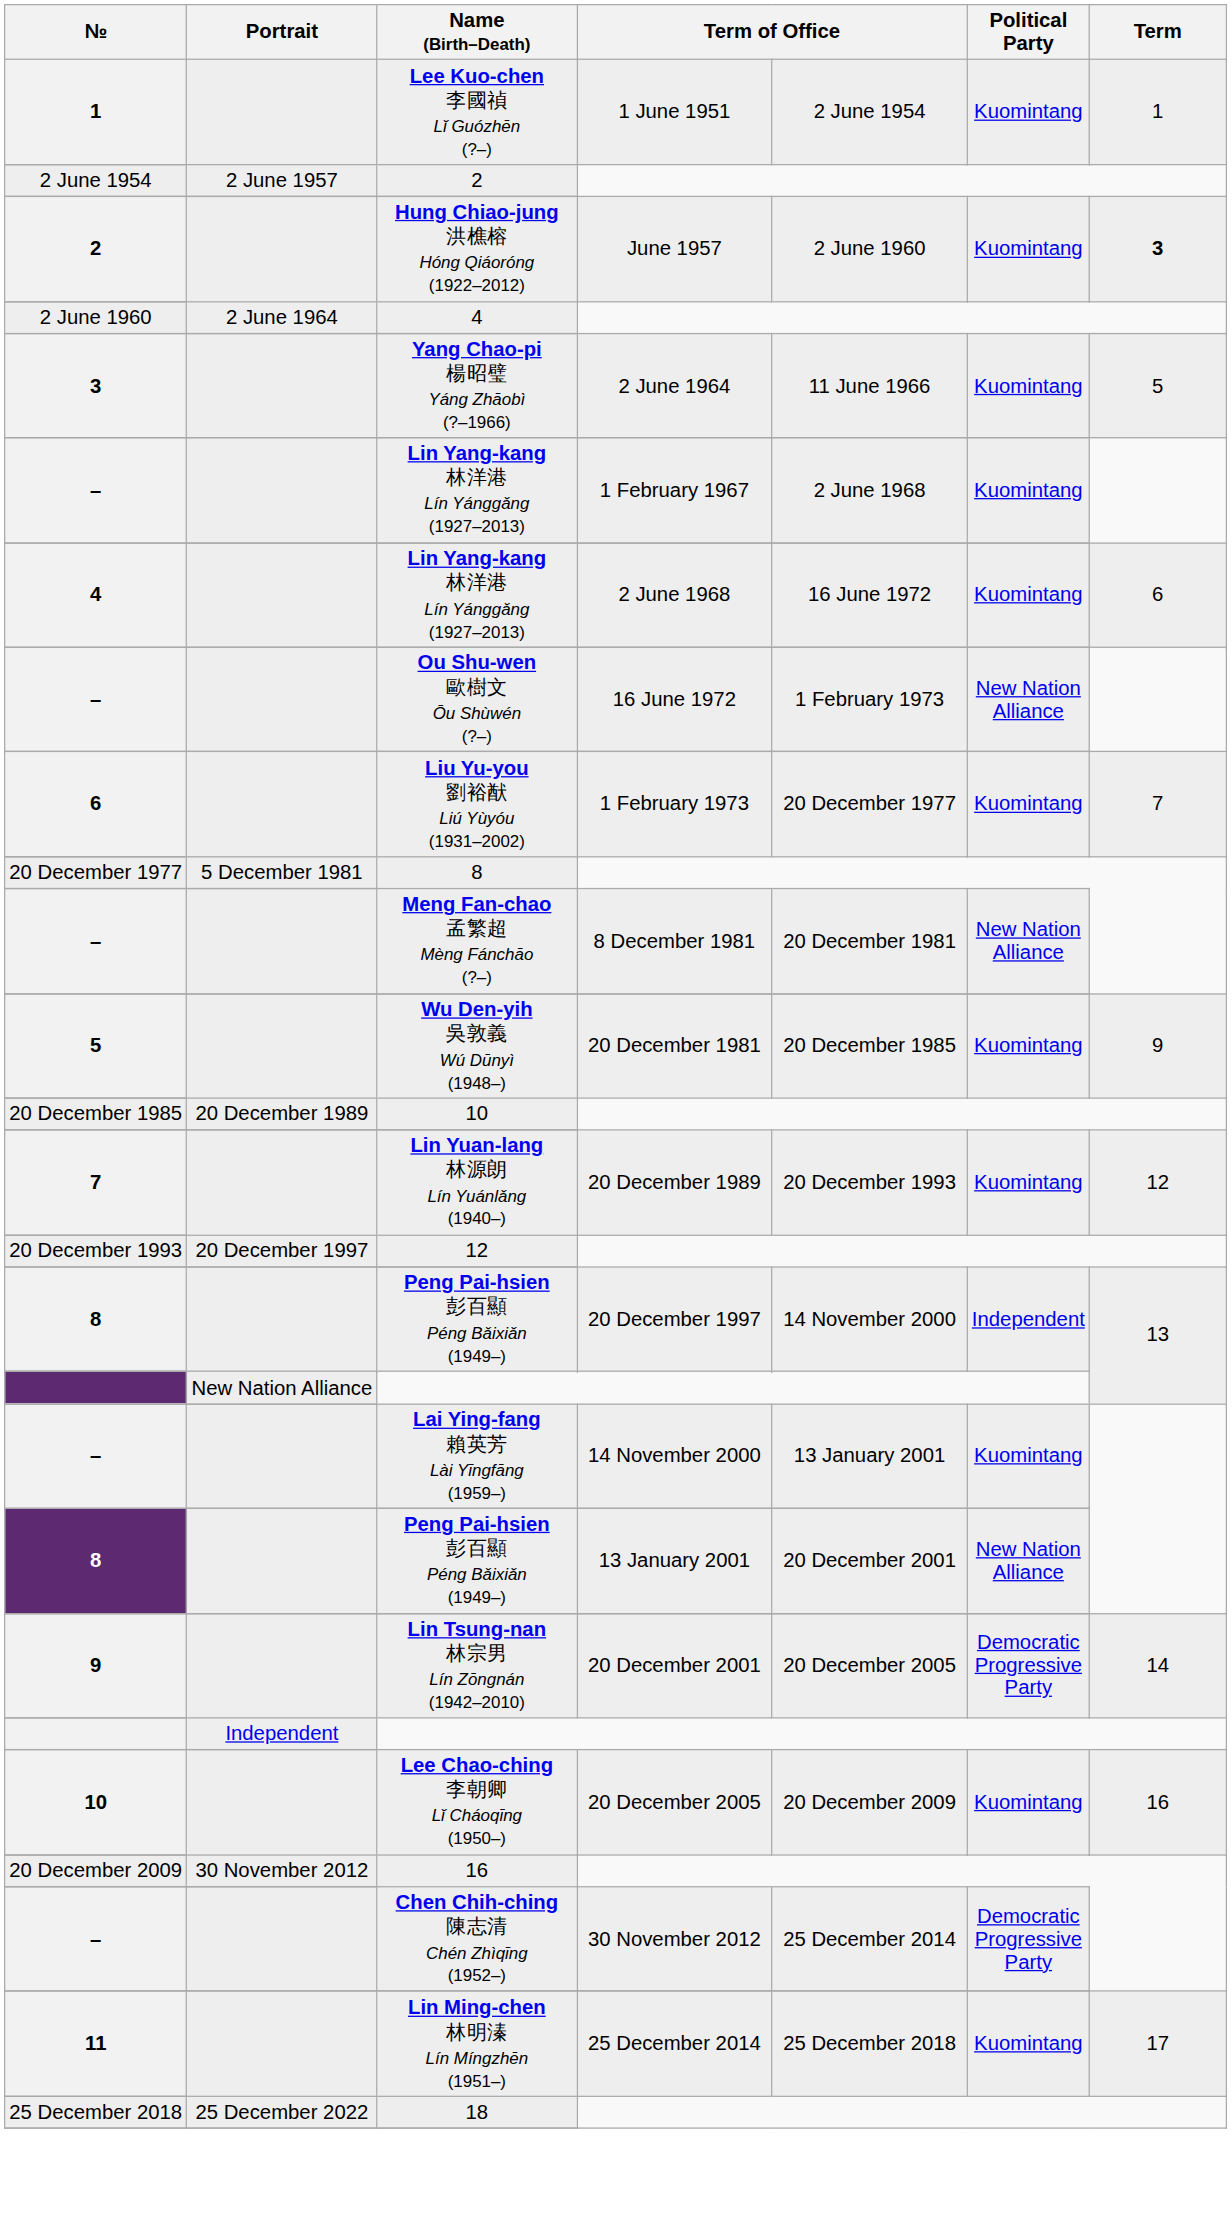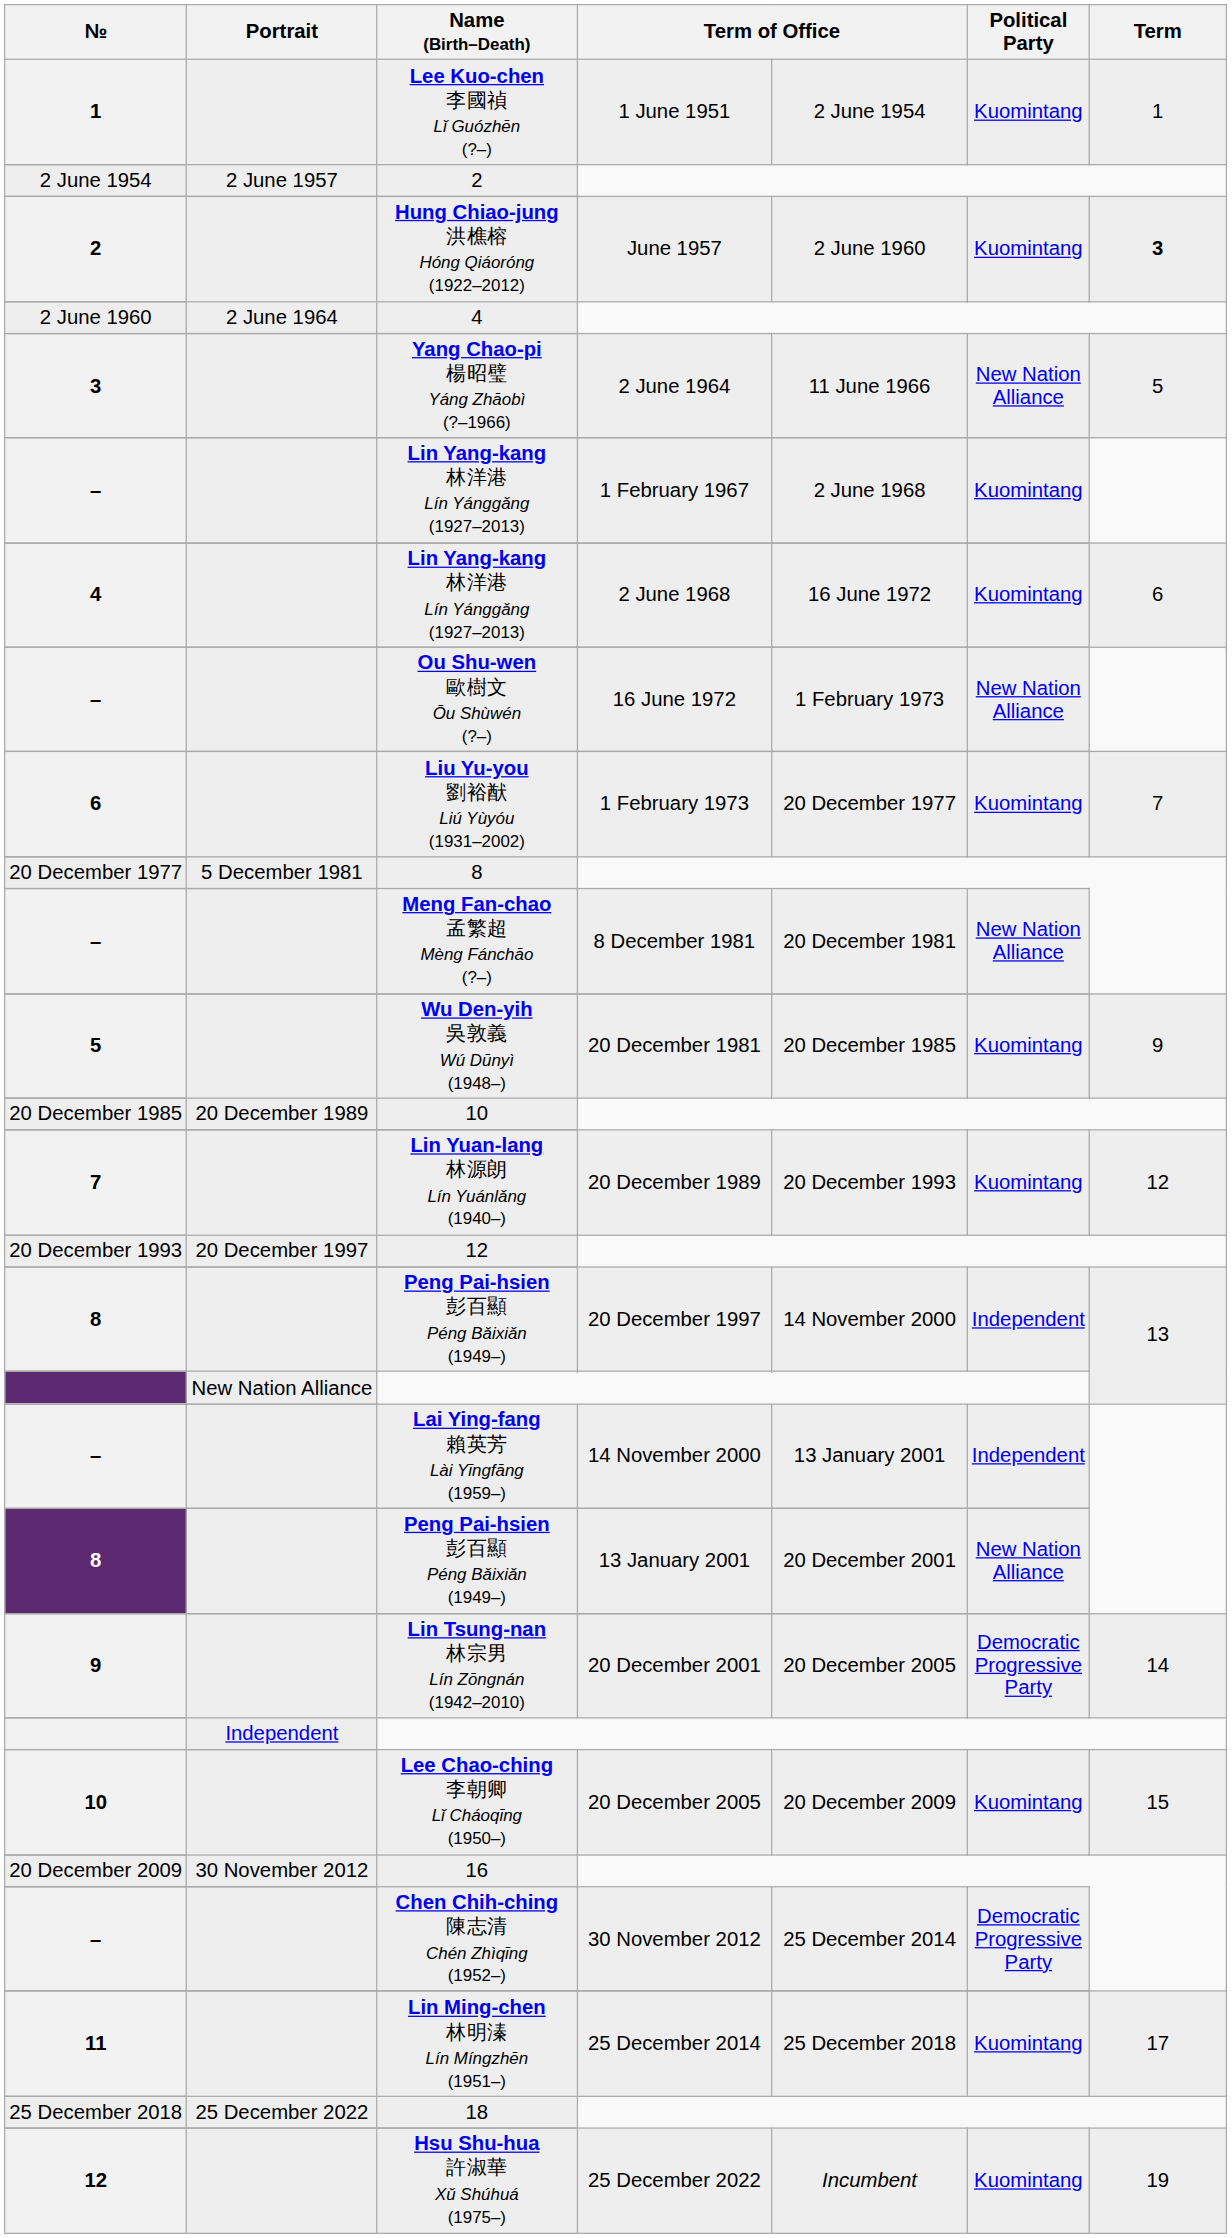(1028, 385) Kuomintang -> (1028, 385) New Nation Alliance
(1028, 1456) Kuomintang -> (1028, 1456) Independent
(1158, 1802) 16 -> (1158, 1802) 15
+ row: (477, 2180)
